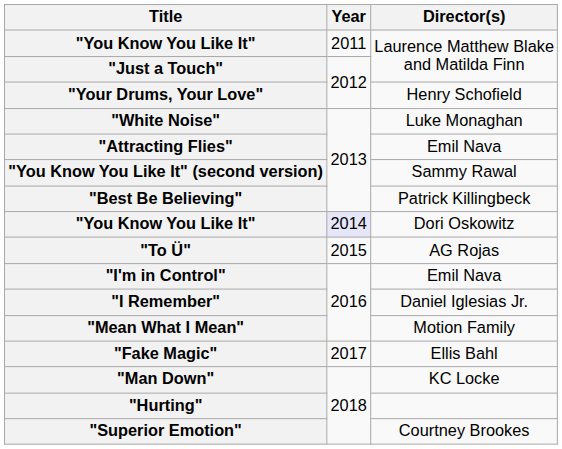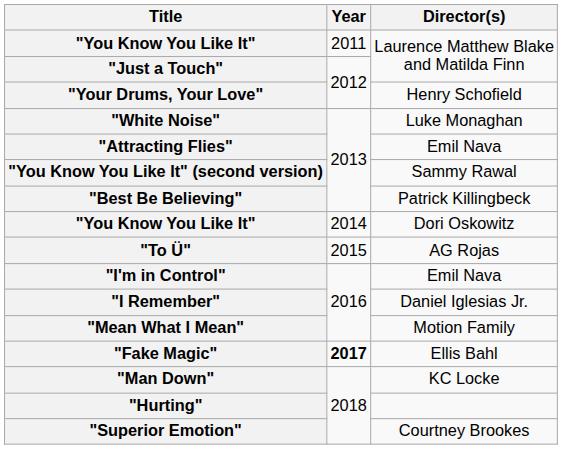(349, 224) lavender background -> (349, 224) no background
(349, 353) normal -> (349, 353) bold
